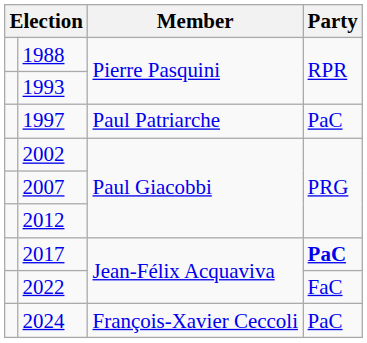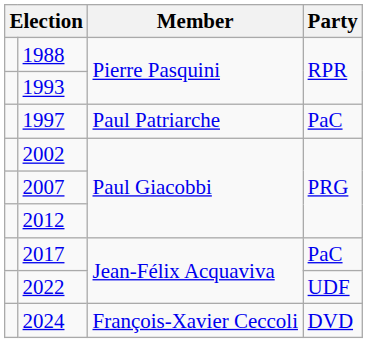(327, 253) bold -> (325, 253) normal
(325, 287) FaC -> (329, 287) UDF
(325, 320) PaC -> (330, 320) DVD
